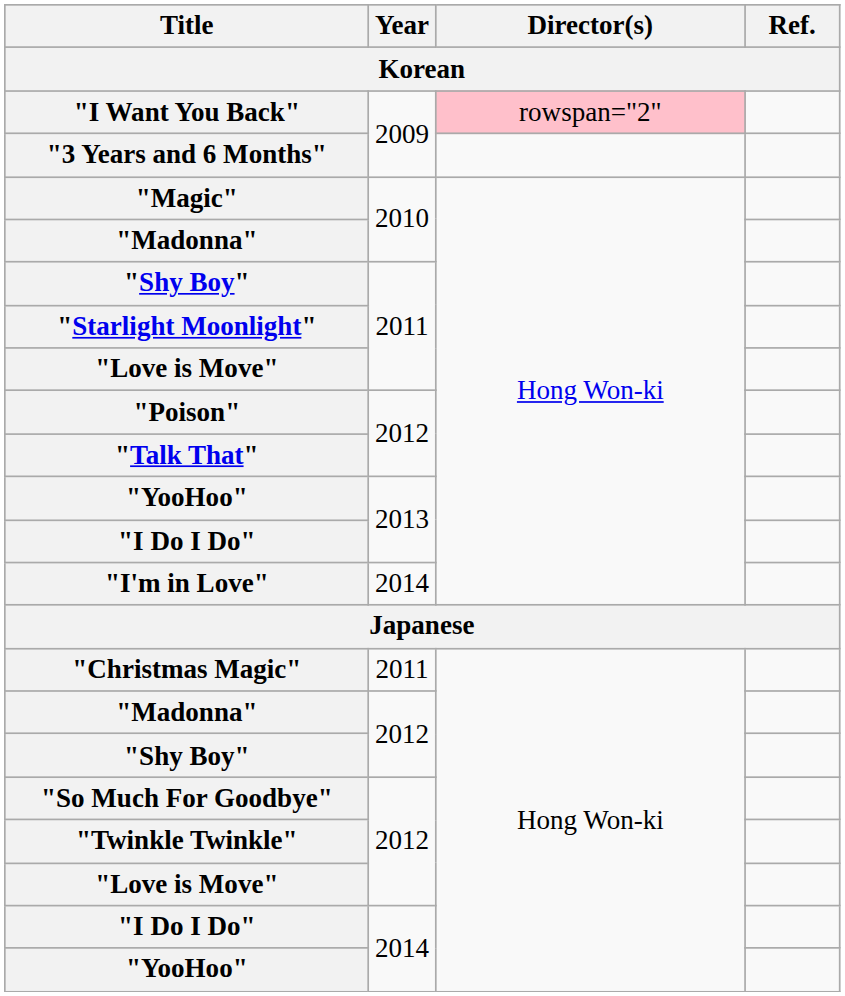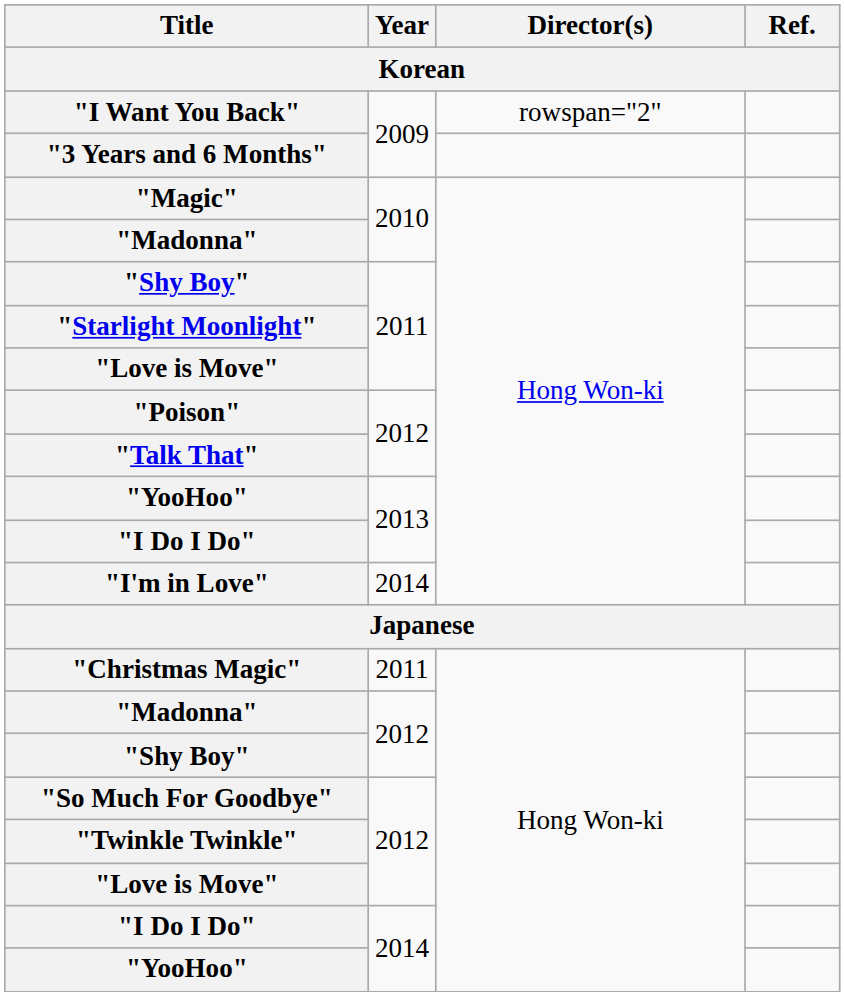(590, 111) pink background -> (590, 111) no background
